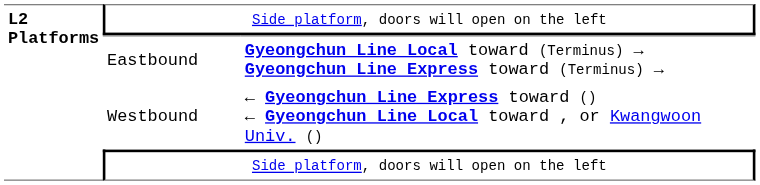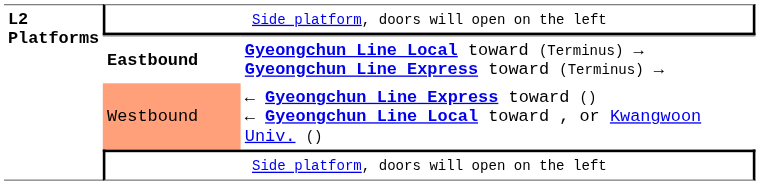(153, 60) normal -> (153, 60) bold
(153, 116) no background -> (153, 116) lightsalmon background
